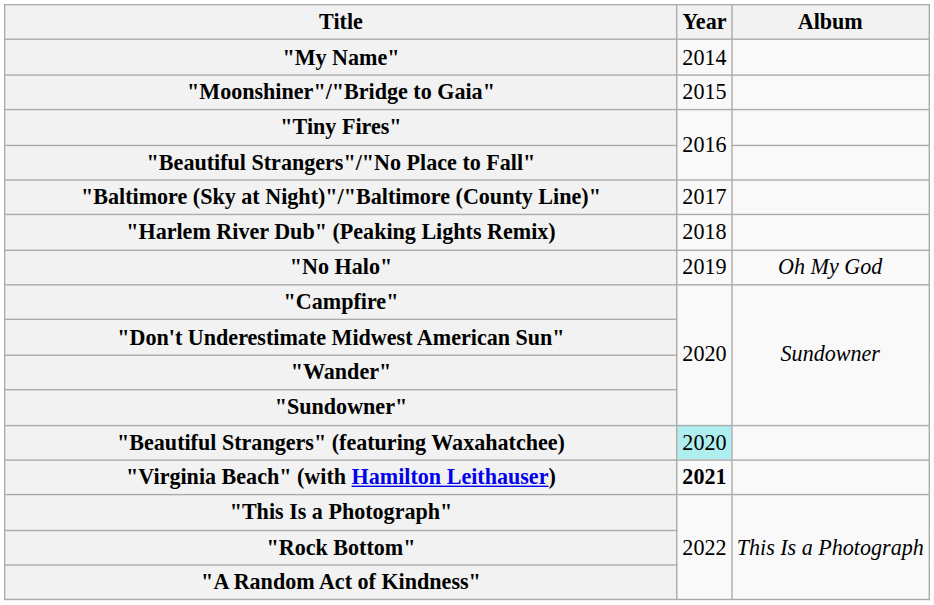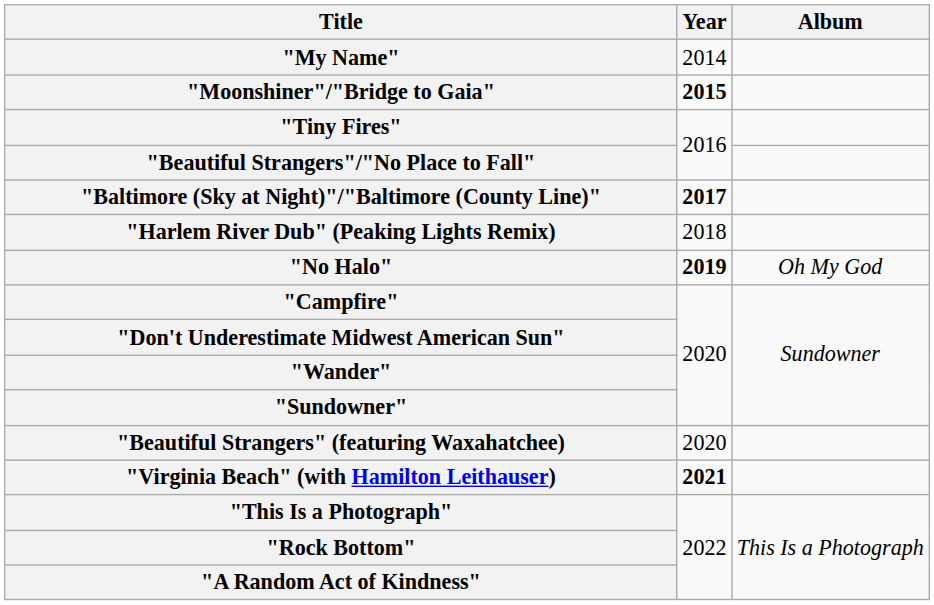(704, 92) normal -> (704, 92) bold
(704, 197) normal -> (704, 197) bold
(704, 267) normal -> (704, 267) bold
(704, 442) paleturquoise background -> (704, 442) no background
